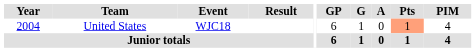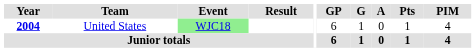(28, 26) normal -> (28, 26) bold
(213, 26) no background -> (213, 26) lightgreen background
(407, 26) lightsalmon background -> (407, 26) no background
